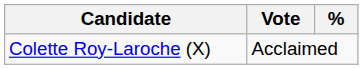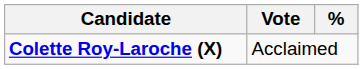(110, 49) normal -> (116, 49) bold
